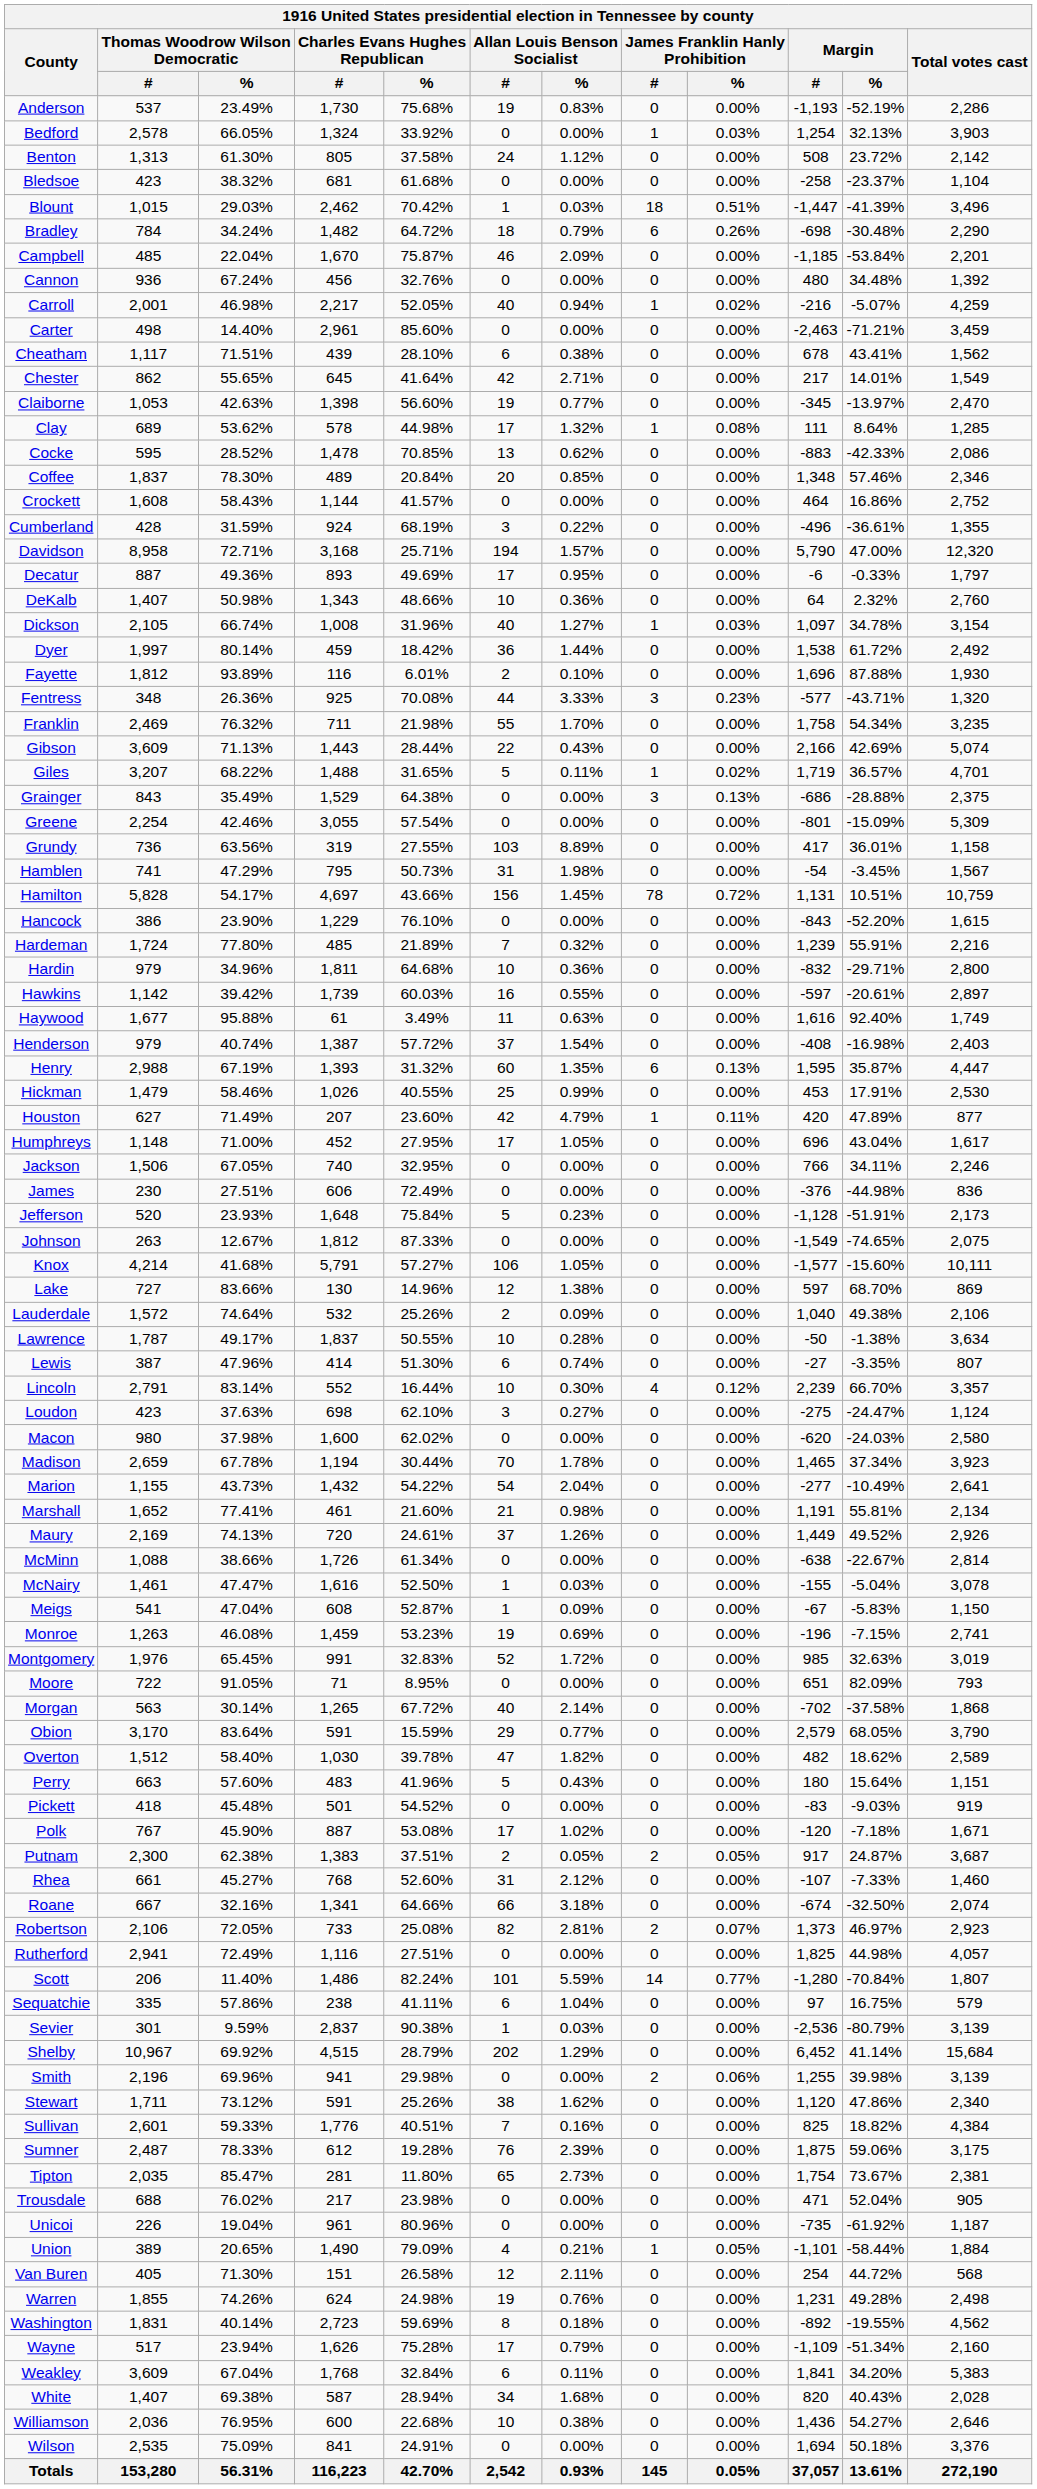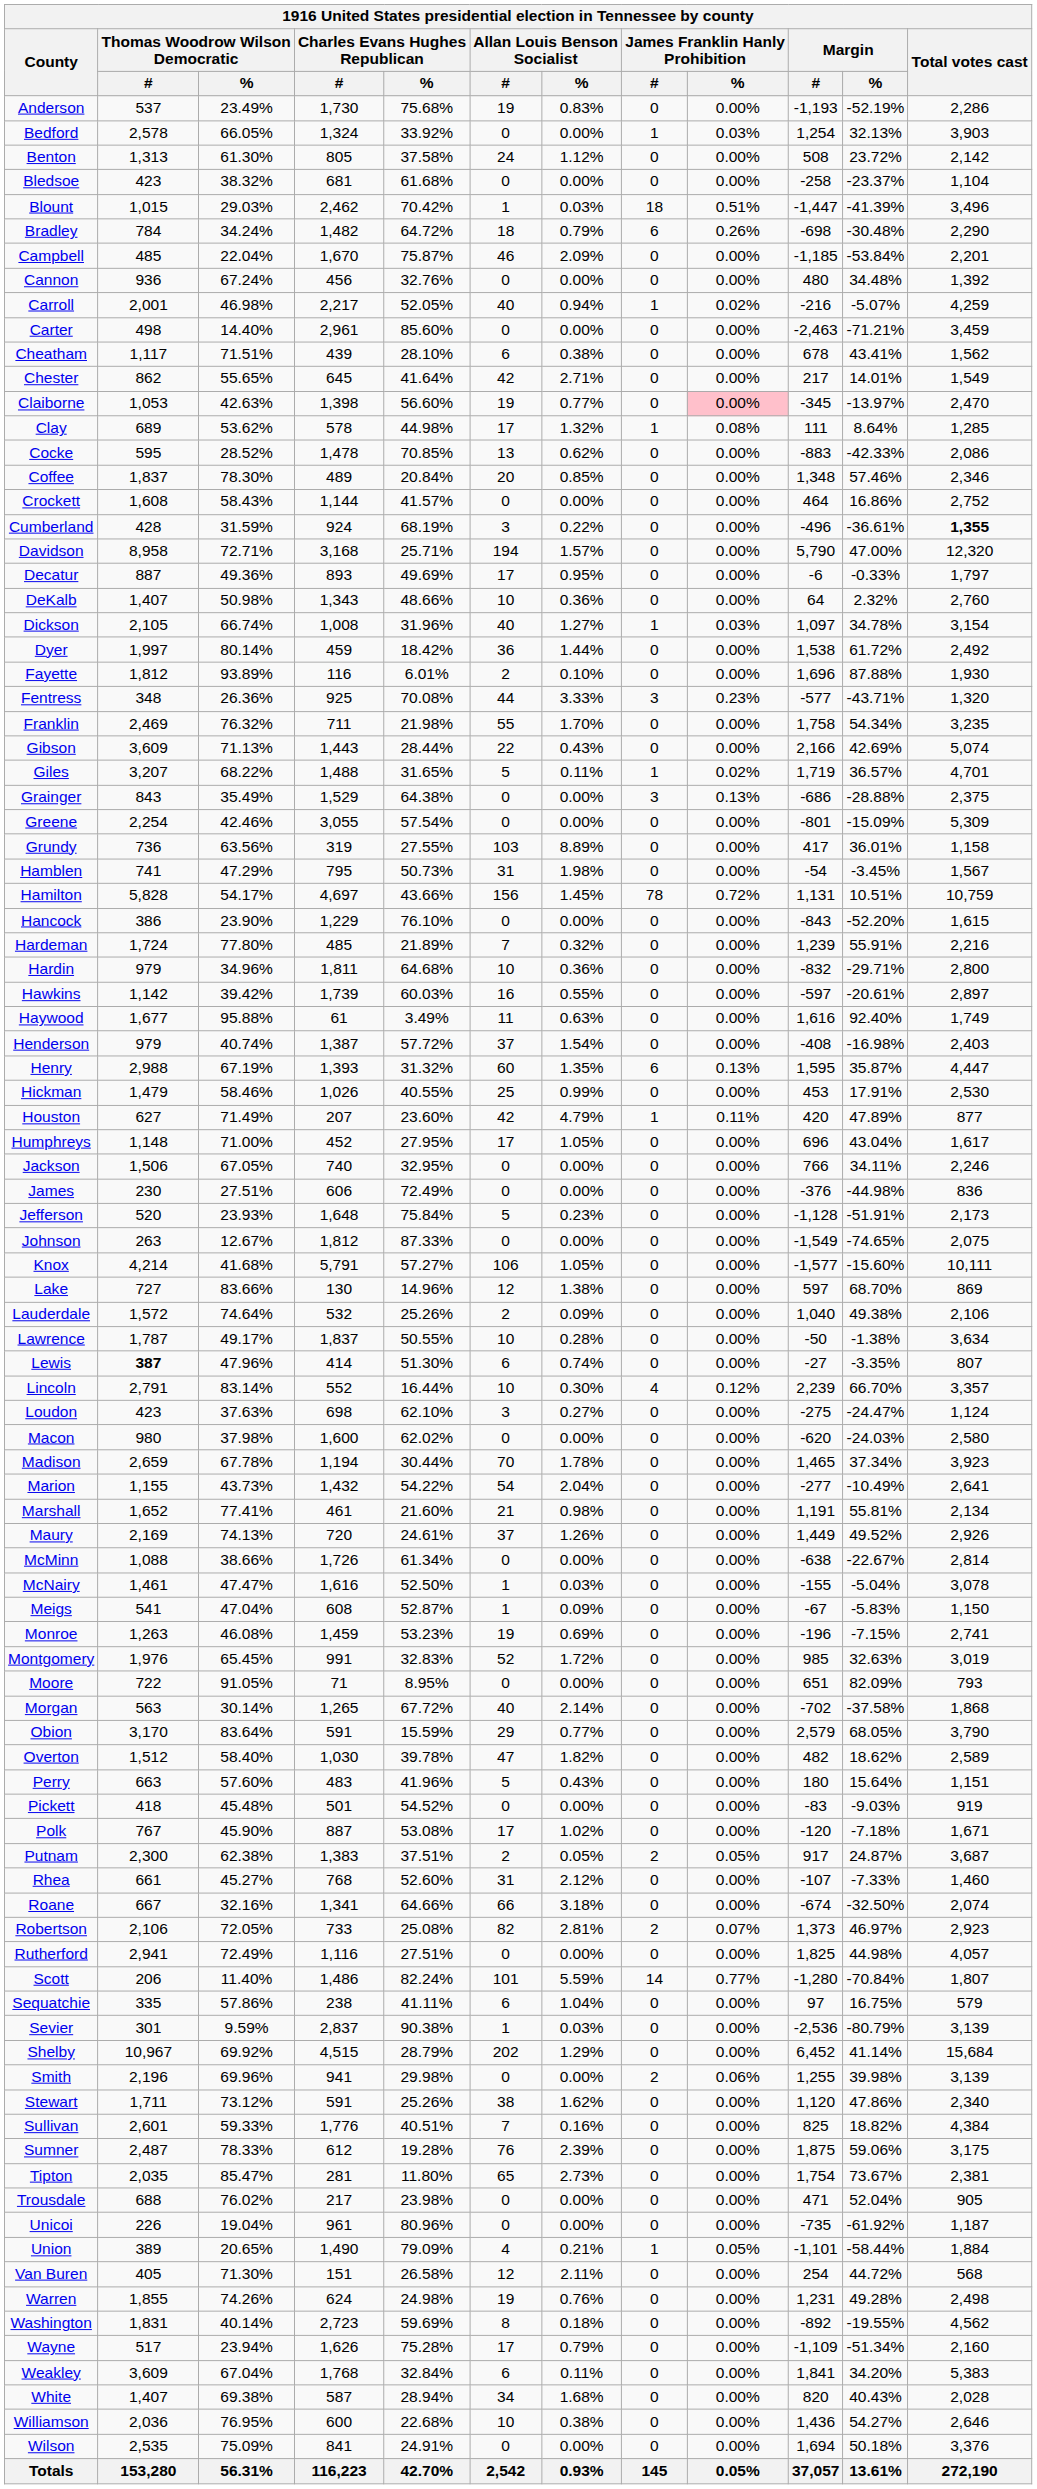(738, 403) no background -> (738, 403) pink background
(970, 526) normal -> (970, 526) bold
(148, 1363) normal -> (148, 1363) bold
